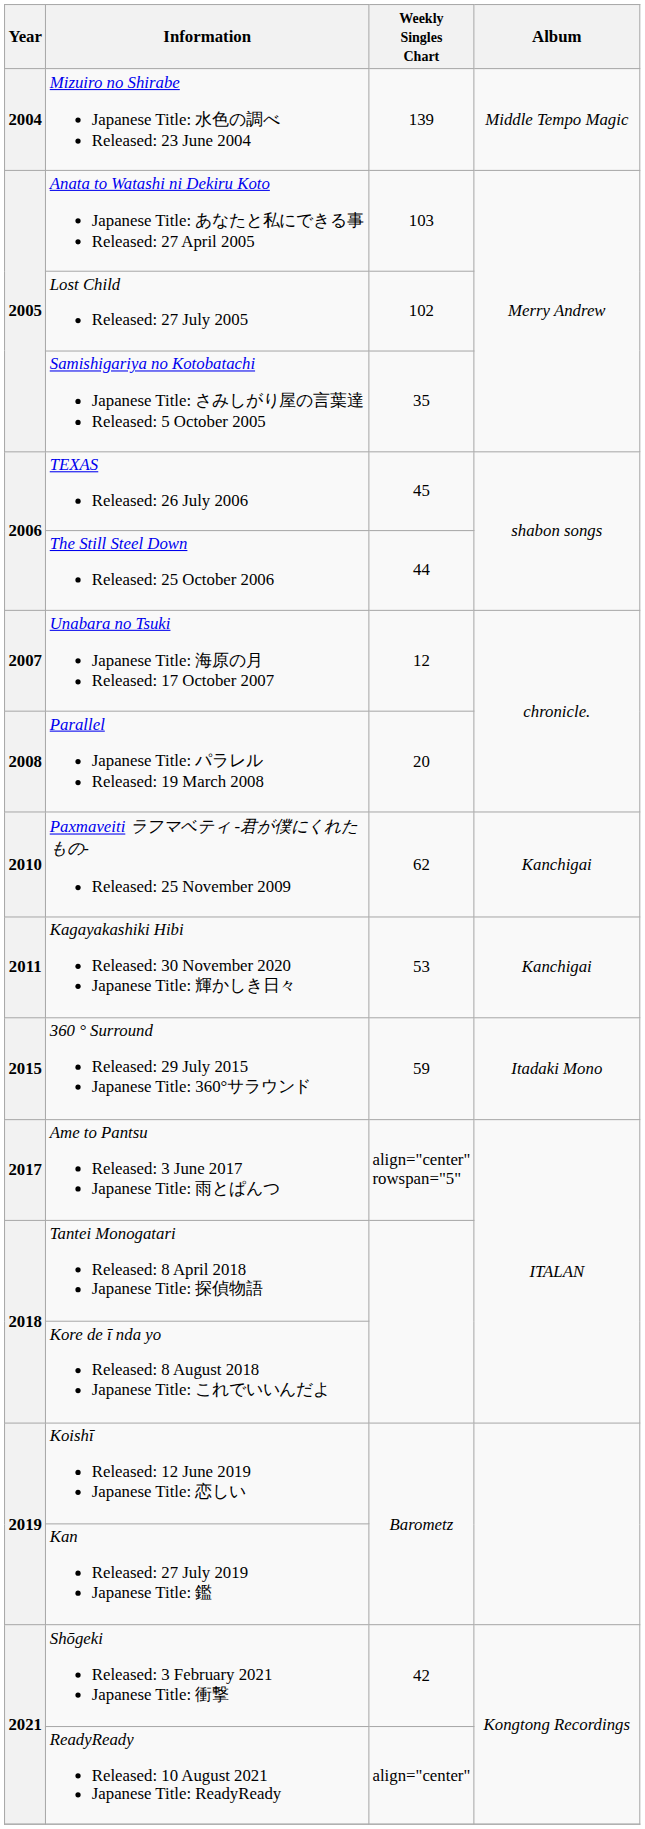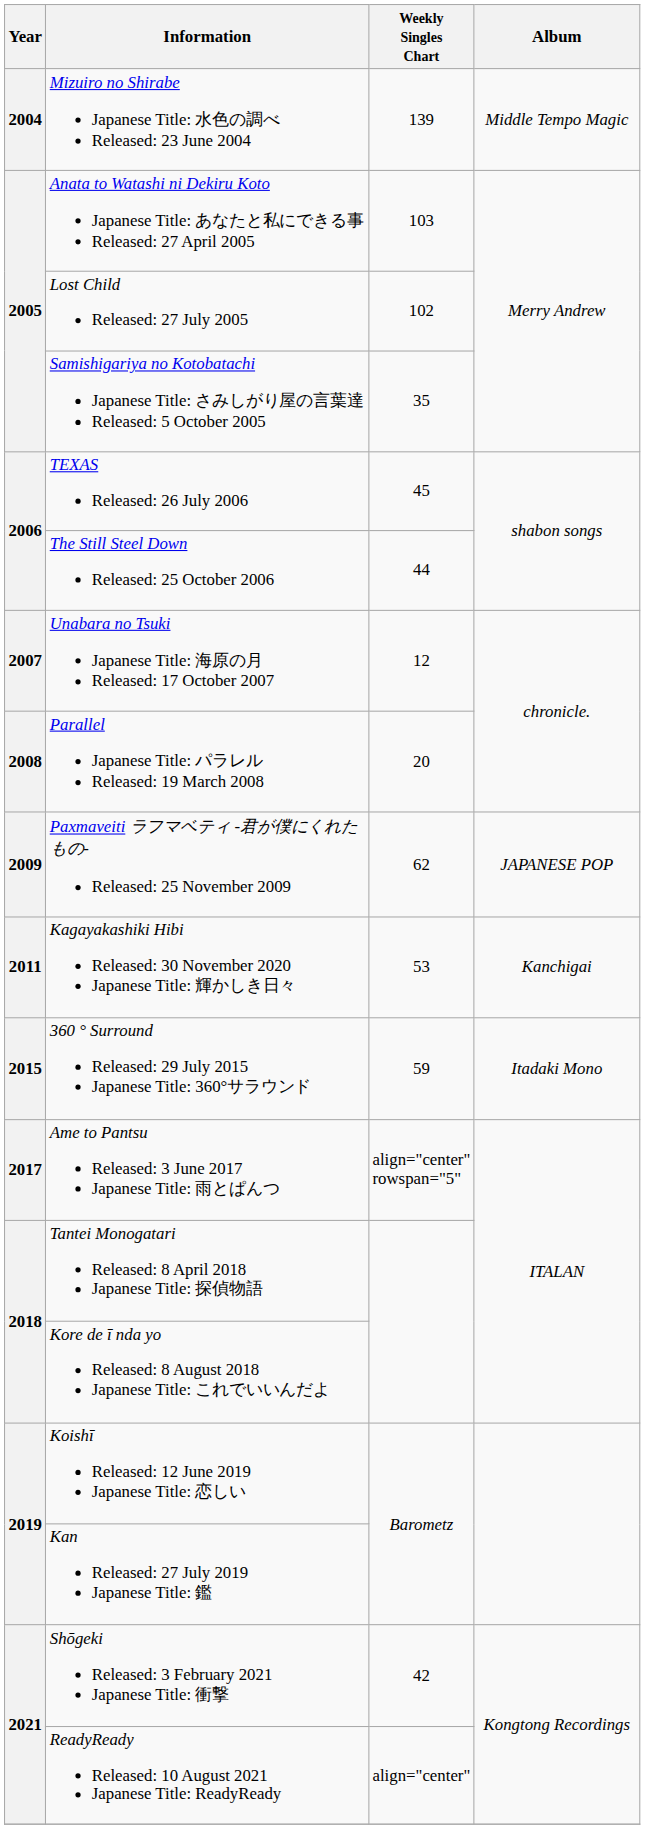(25, 864) 2010 -> (25, 864) 2009
(557, 864) Kanchigai -> (557, 864) JAPANESE POP
